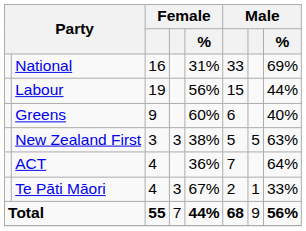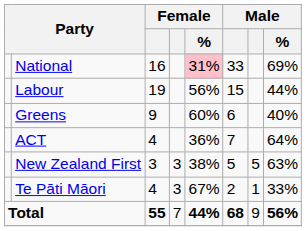(204, 66) no background -> (204, 66) pink background
rows swapped: (31, 164) <-> (78, 139)
